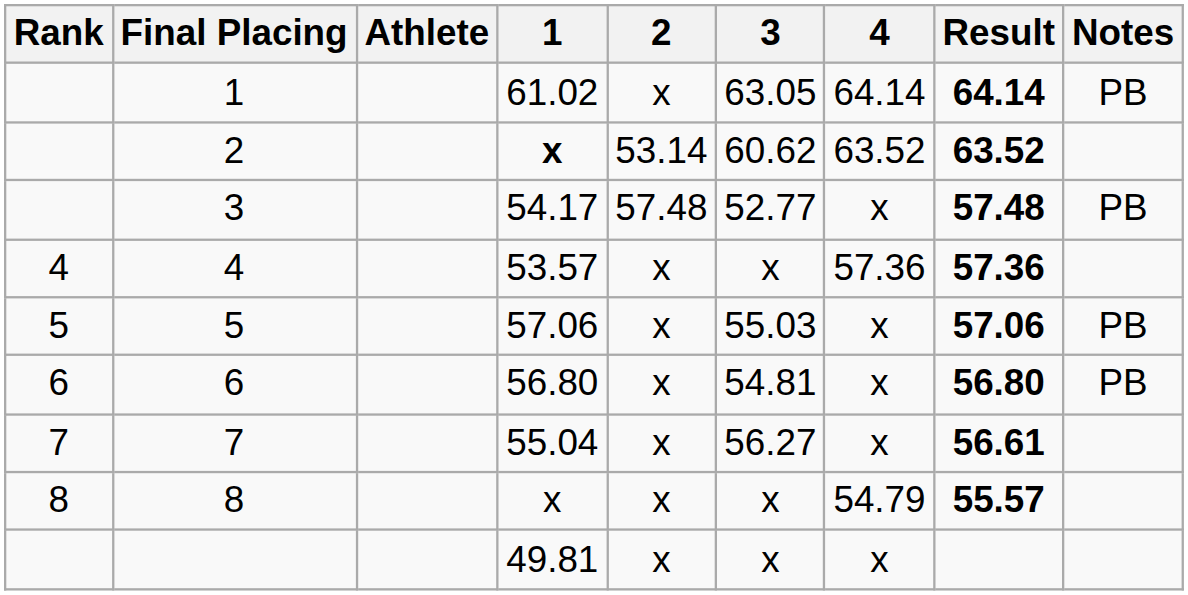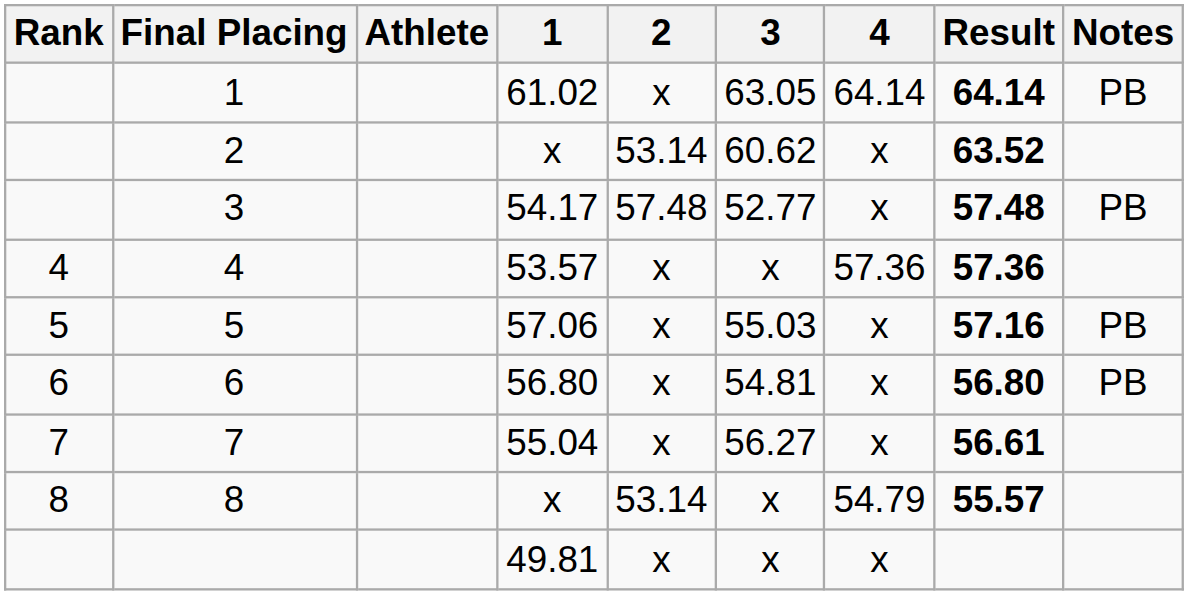(552, 150) bold -> (552, 150) normal
(879, 150) 63.52 -> (879, 150) x
(999, 325) 57.06 -> (999, 325) 57.16
(661, 500) x -> (661, 500) 53.14
